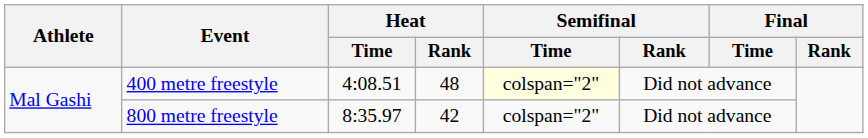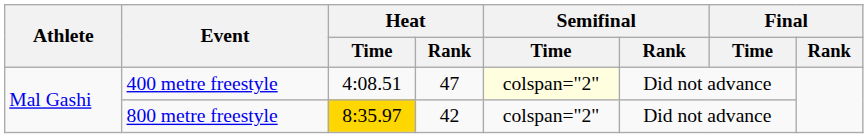(449, 83) 48 -> (449, 83) 47
(372, 116) no background -> (372, 116) gold background
